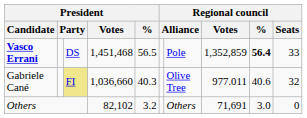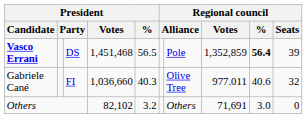(294, 53) 33 -> (294, 53) 39
(71, 82) khaki background -> (71, 82) no background
